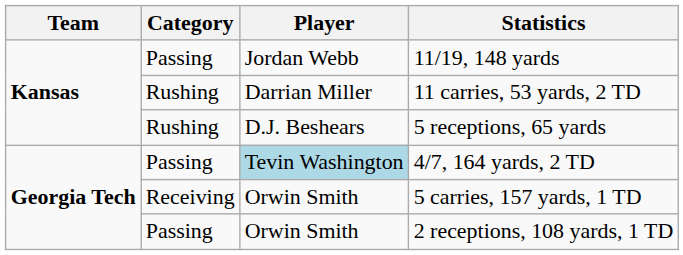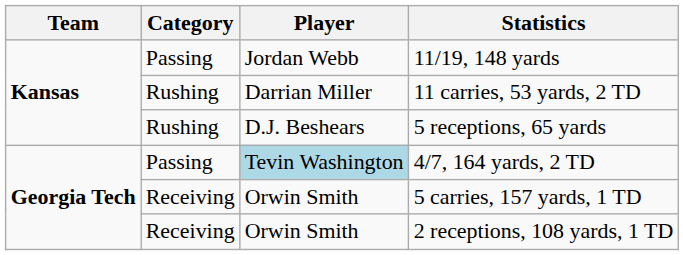(179, 231) Passing -> (190, 231) Receiving
